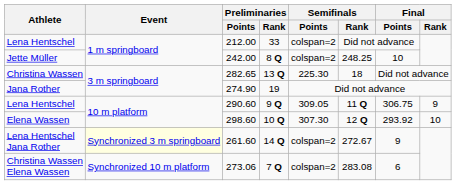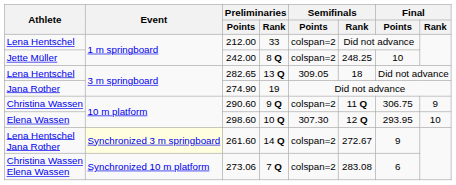(45, 73) Christina Wassen -> (41, 73) Lena Hentschel
(313, 73) 225.30 -> (313, 73) 309.05
(41, 104) Lena Hentschel -> (45, 104) Christina Wassen
(313, 104) 309.05 -> (313, 104) colspan=2
(398, 120) 293.92 -> (398, 120) 293.95
